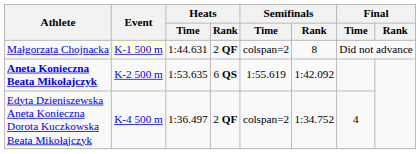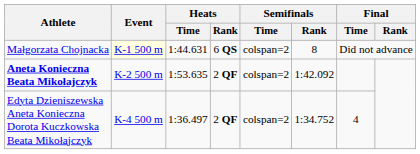(225, 50) 2 QF -> (225, 50) 6 QS
(225, 75) 6 QS -> (225, 75) 2 QF
(266, 75) 1:55.619 -> (266, 75) colspan=2
